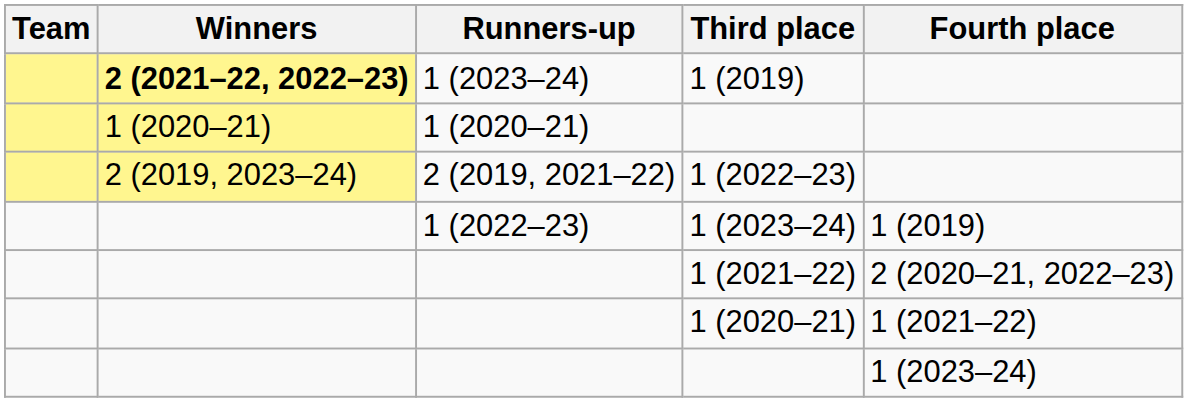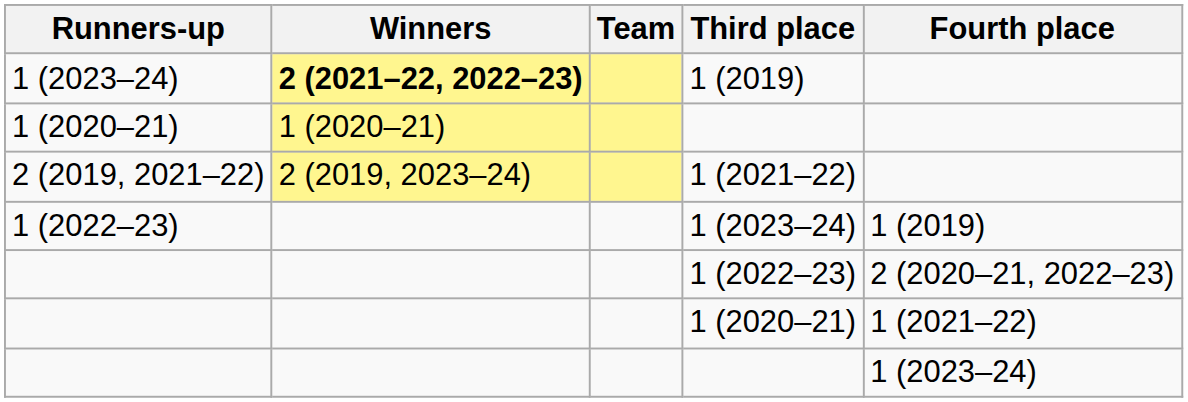columns swapped: (51, 28) <-> (549, 28)
(773, 175) 1 (2022–23) -> (773, 175) 1 (2021–22)
(773, 273) 1 (2021–22) -> (773, 273) 1 (2022–23)
